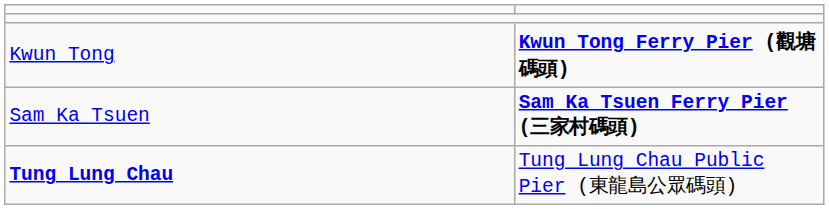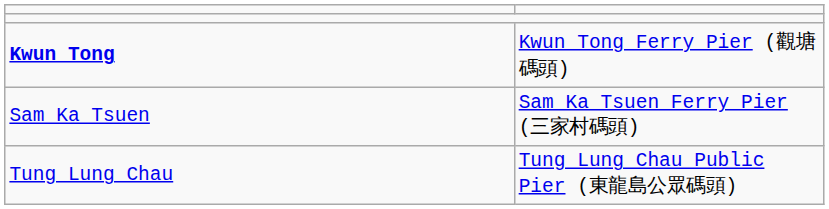(62, 55) normal -> (62, 55) bold
(667, 56) bold -> (667, 56) normal
(653, 115) bold -> (653, 115) normal
(91, 175) bold -> (91, 175) normal
